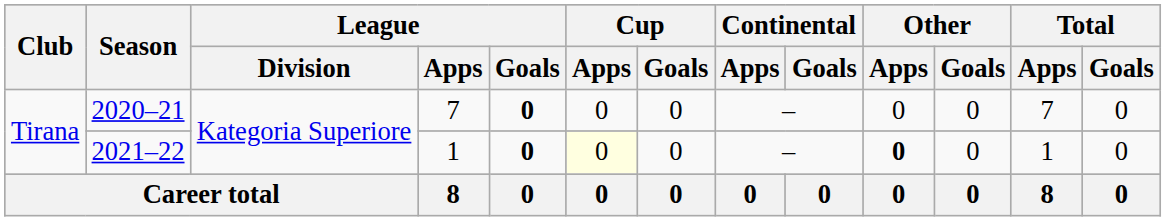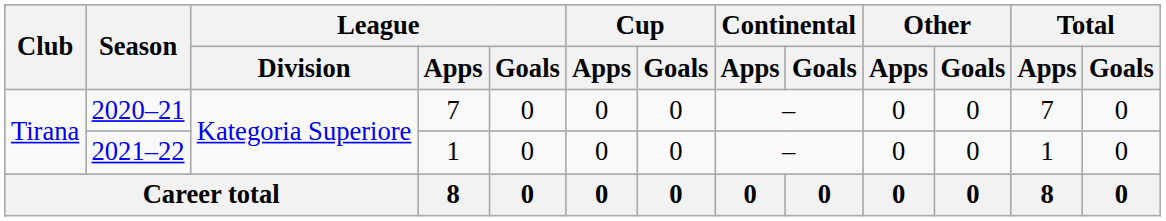(527, 109) bold -> (527, 109) normal
(527, 151) bold -> (527, 151) normal
(602, 151) lightyellow background -> (602, 151) no background
(899, 151) bold -> (899, 151) normal
